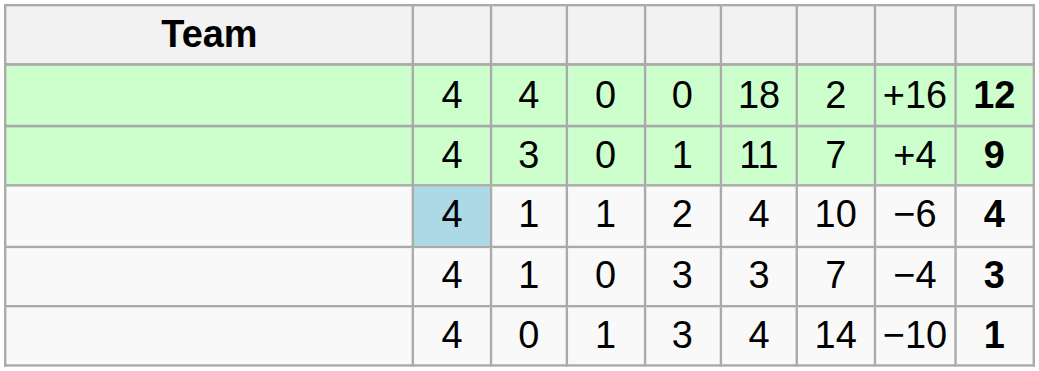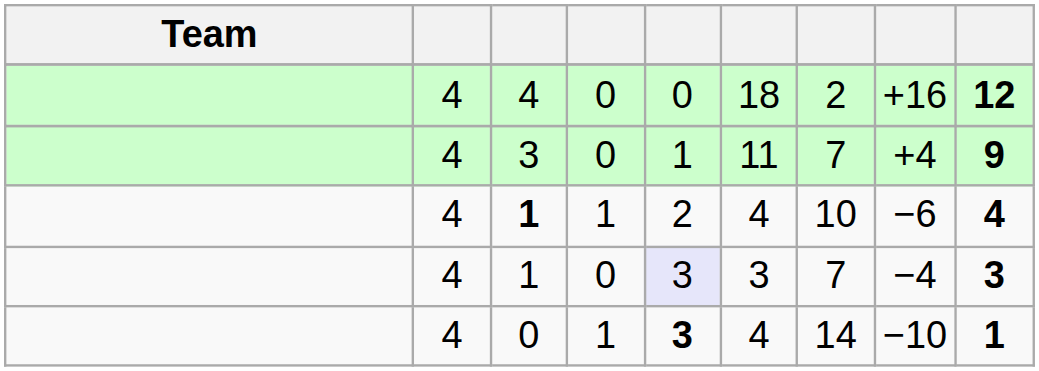(452, 214) lightblue background -> (452, 214) no background
(529, 214) normal -> (529, 214) bold
(682, 275) no background -> (682, 275) lavender background
(682, 335) normal -> (682, 335) bold
